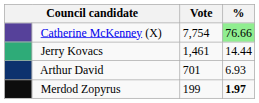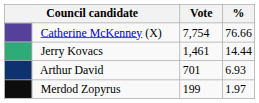(239, 32) lightgreen background -> (239, 32) no background
(236, 88) bold -> (236, 88) normal
